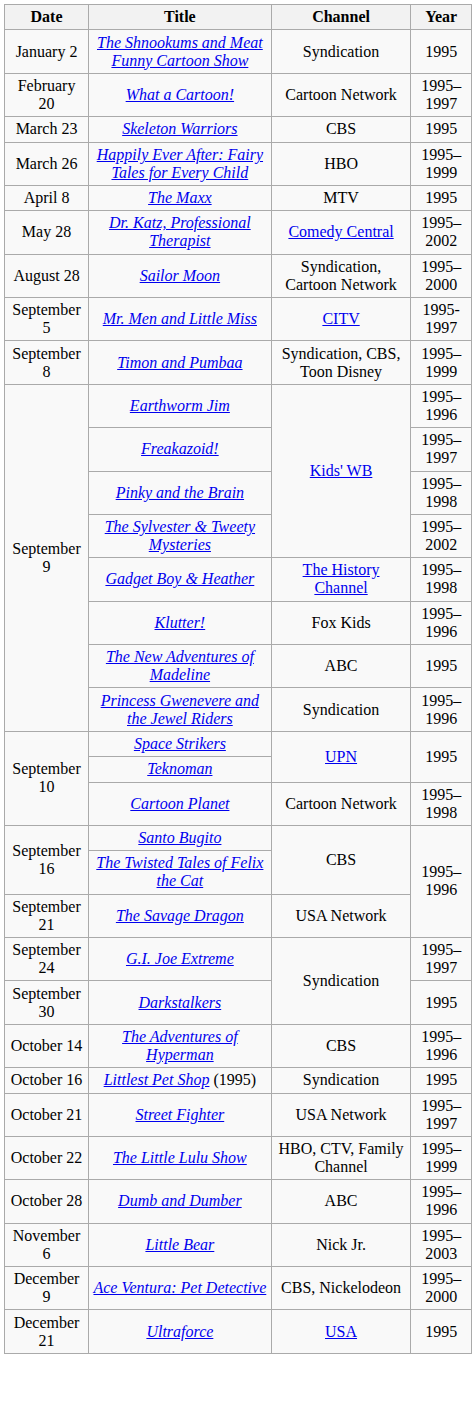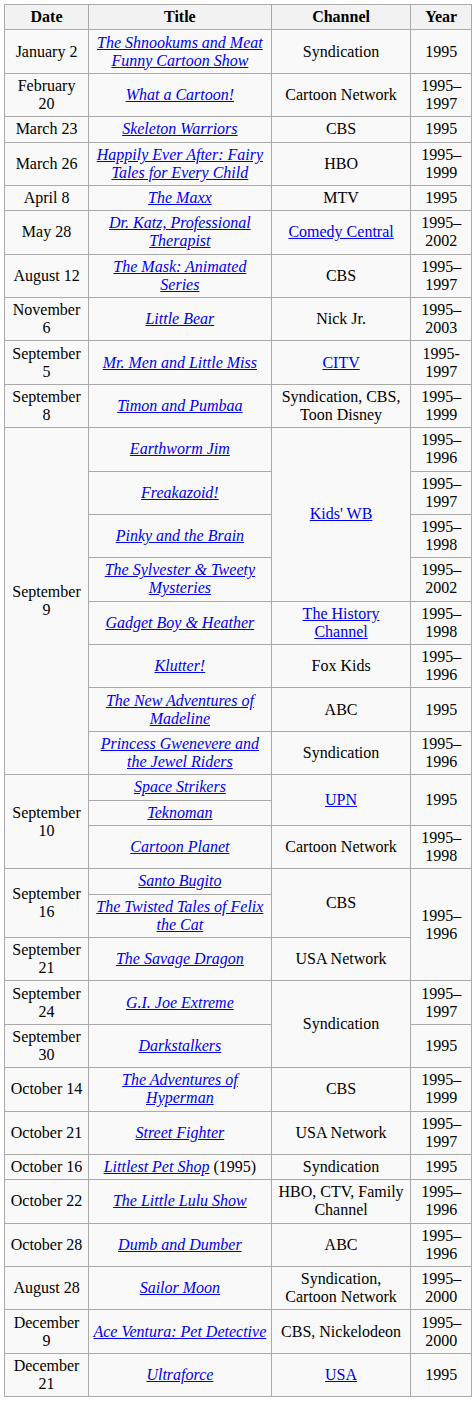+ row: (180, 275)
rows swapped: (180, 275) <-> (180, 1244)
(441, 1045) 1995–1996 -> (441, 1089) 1995–1999
rows swapped: (180, 1080) <-> (180, 1114)
(441, 1158) 1995–1999 -> (441, 1201) 1995–1996
